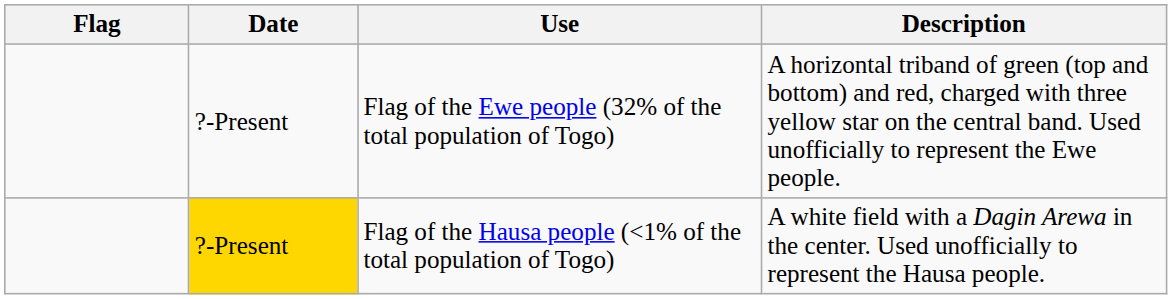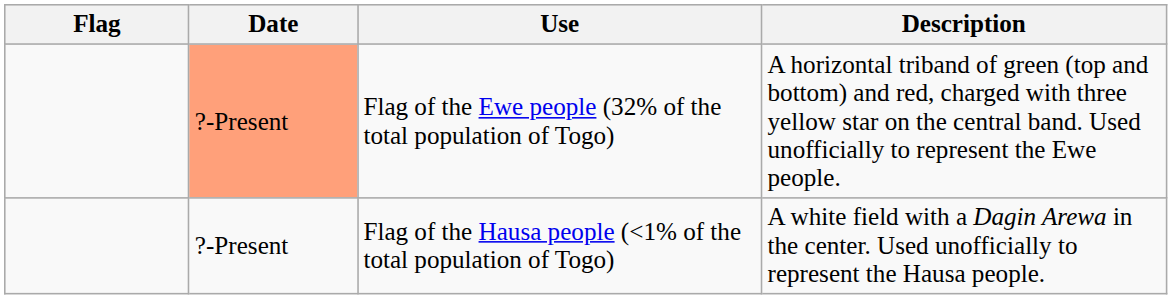(242, 120) no background -> (242, 120) lightsalmon background
(242, 245) gold background -> (242, 245) no background
